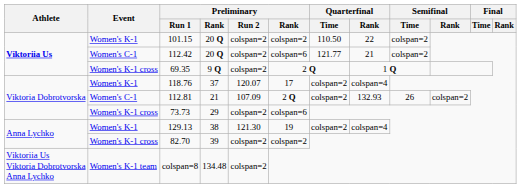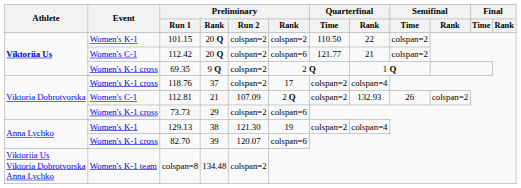(114, 83) Women's K-1 -> (124, 83) Women's K-1 cross
(249, 83) 120.07 -> (249, 83) colspan=2
(249, 141) colspan=2 -> (249, 141) 120.07
(289, 141) colspan=2 -> (289, 141) colspan=6
